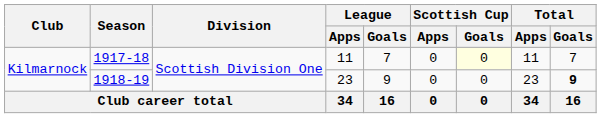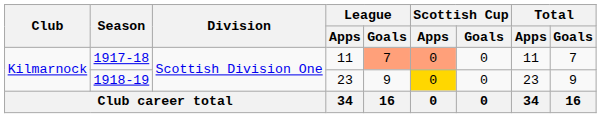(387, 59) no background -> (387, 59) lightsalmon background
(433, 59) no background -> (433, 59) lightsalmon background
(484, 59) lightyellow background -> (484, 59) no background
(433, 80) no background -> (433, 80) gold background
(573, 80) bold -> (573, 80) normal
